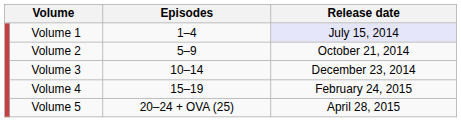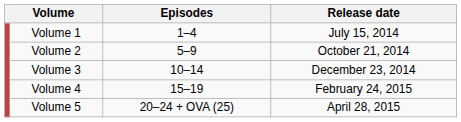(364, 32) lavender background -> (364, 32) no background
